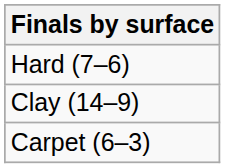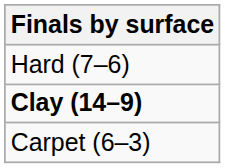(75, 104) normal -> (76, 104) bold
